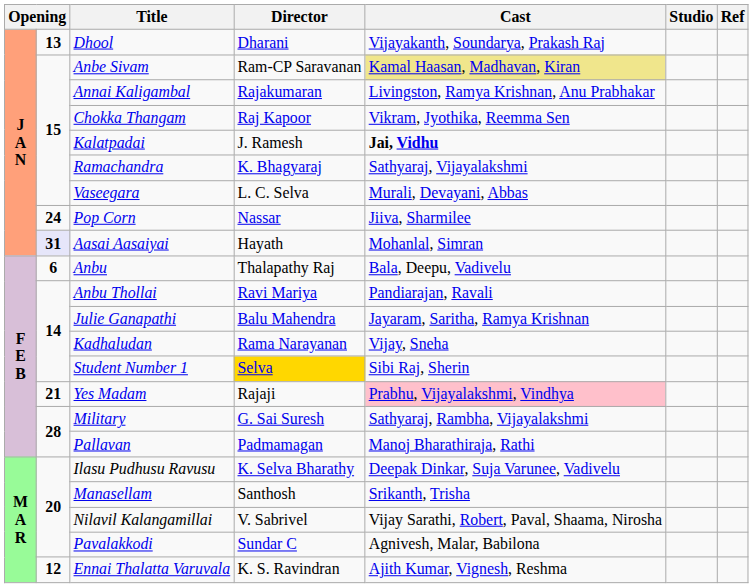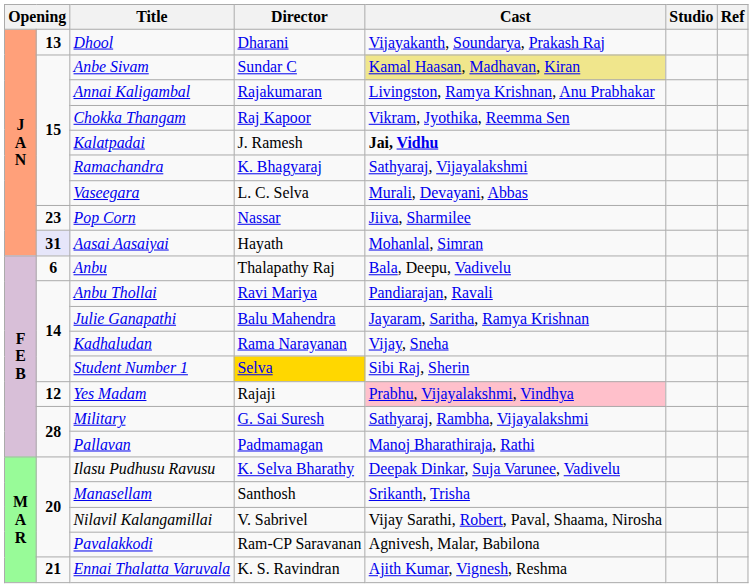(299, 67) Ram-CP Saravanan -> (267, 67) Sundar C
(53, 218) 24 -> (53, 218) 23
(53, 393) 21 -> (53, 393) 12
(267, 544) Sundar C -> (299, 544) Ram-CP Saravanan
(53, 569) 12 -> (53, 569) 21
